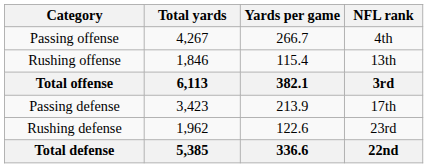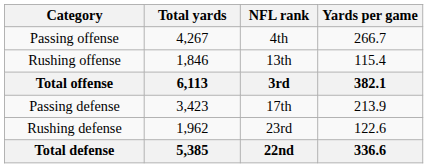columns swapped: (292, 15) <-> (383, 15)
